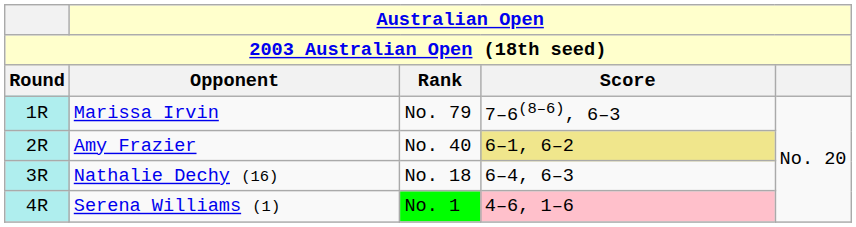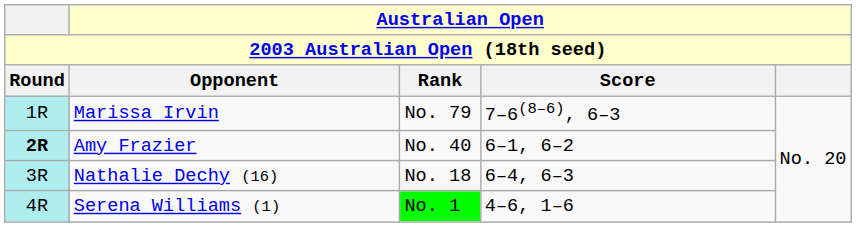(37, 146) normal -> (37, 146) bold
(529, 146) khaki background -> (529, 146) no background
(529, 206) pink background -> (529, 206) no background
